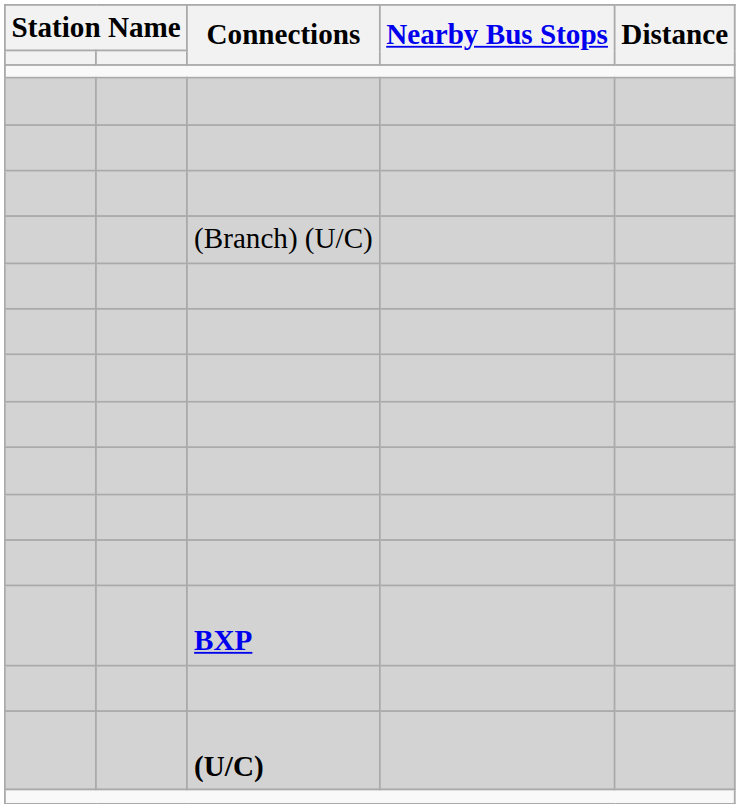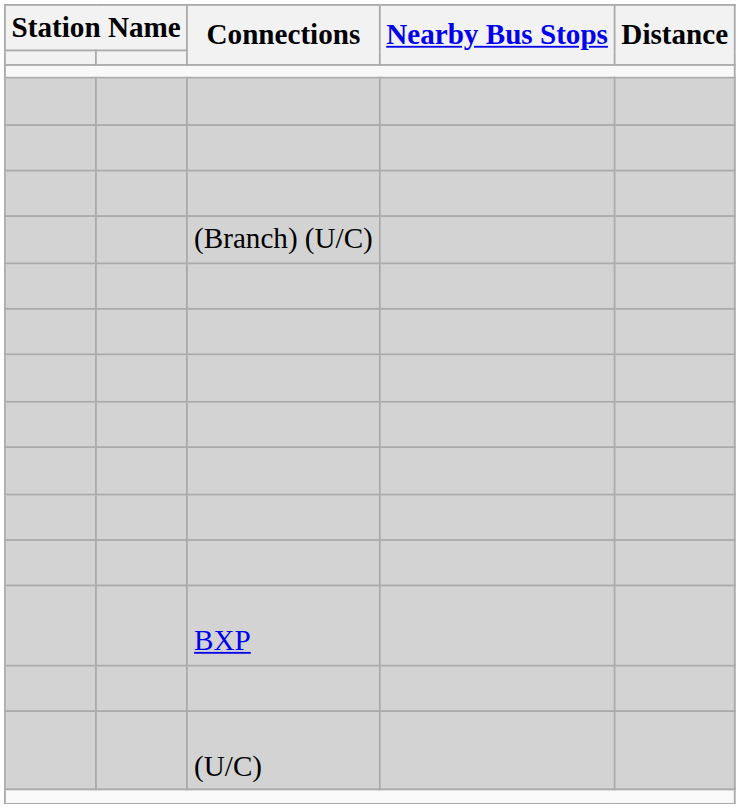(223, 641) bold -> (222, 641) normal
(229, 766) bold -> (228, 766) normal
